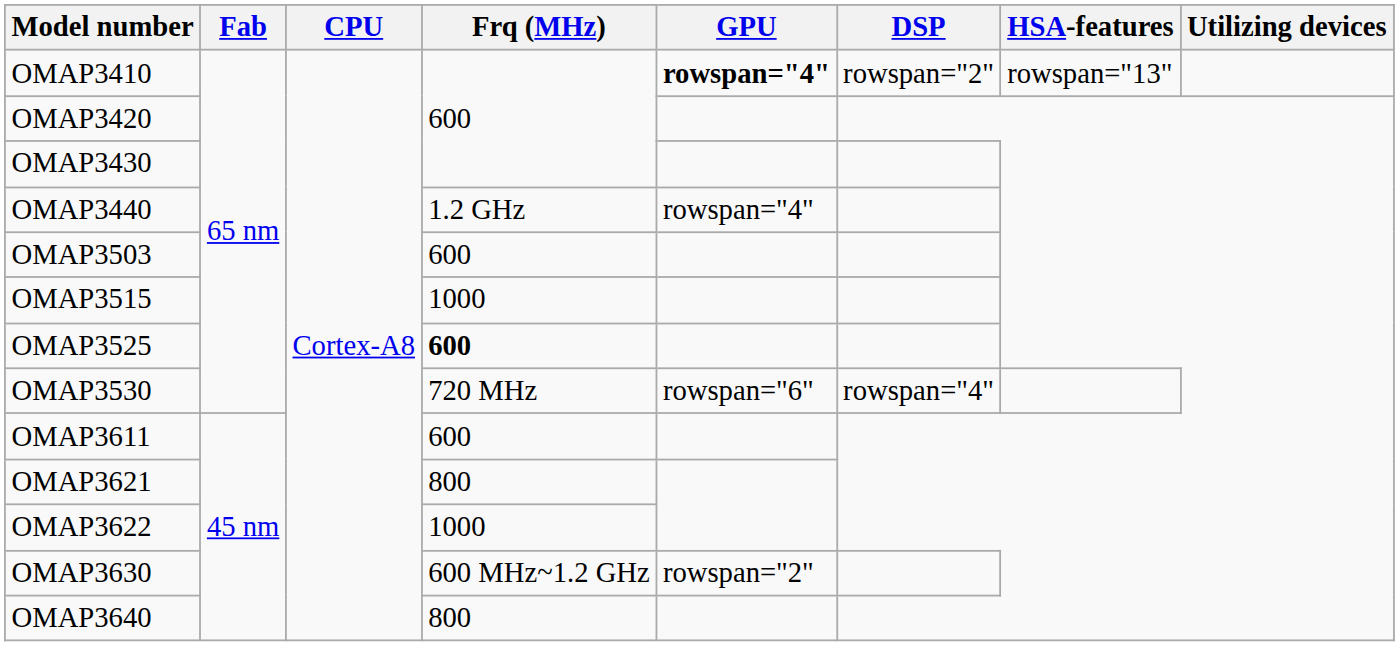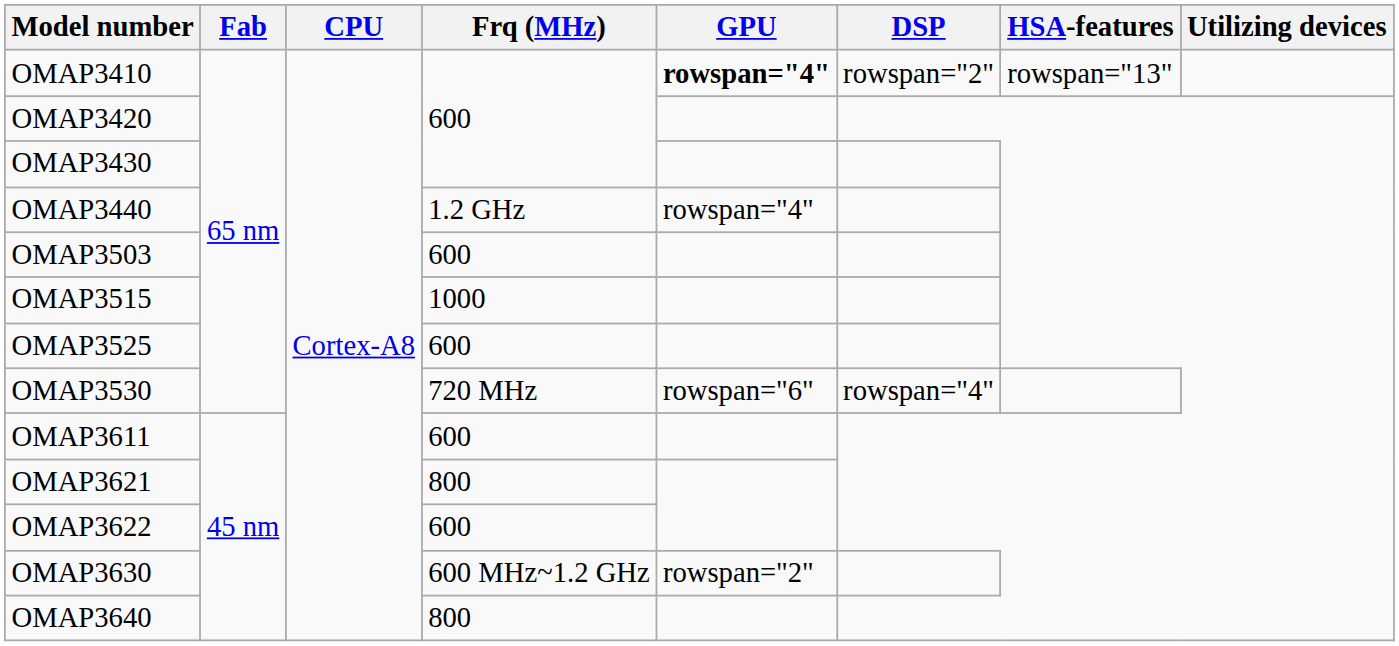(450, 345) bold -> (450, 345) normal
(457, 526) 1000 -> (450, 526) 600
